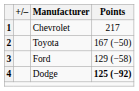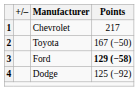(113, 59) normal -> (113, 59) bold
(113, 74) bold -> (113, 74) normal
